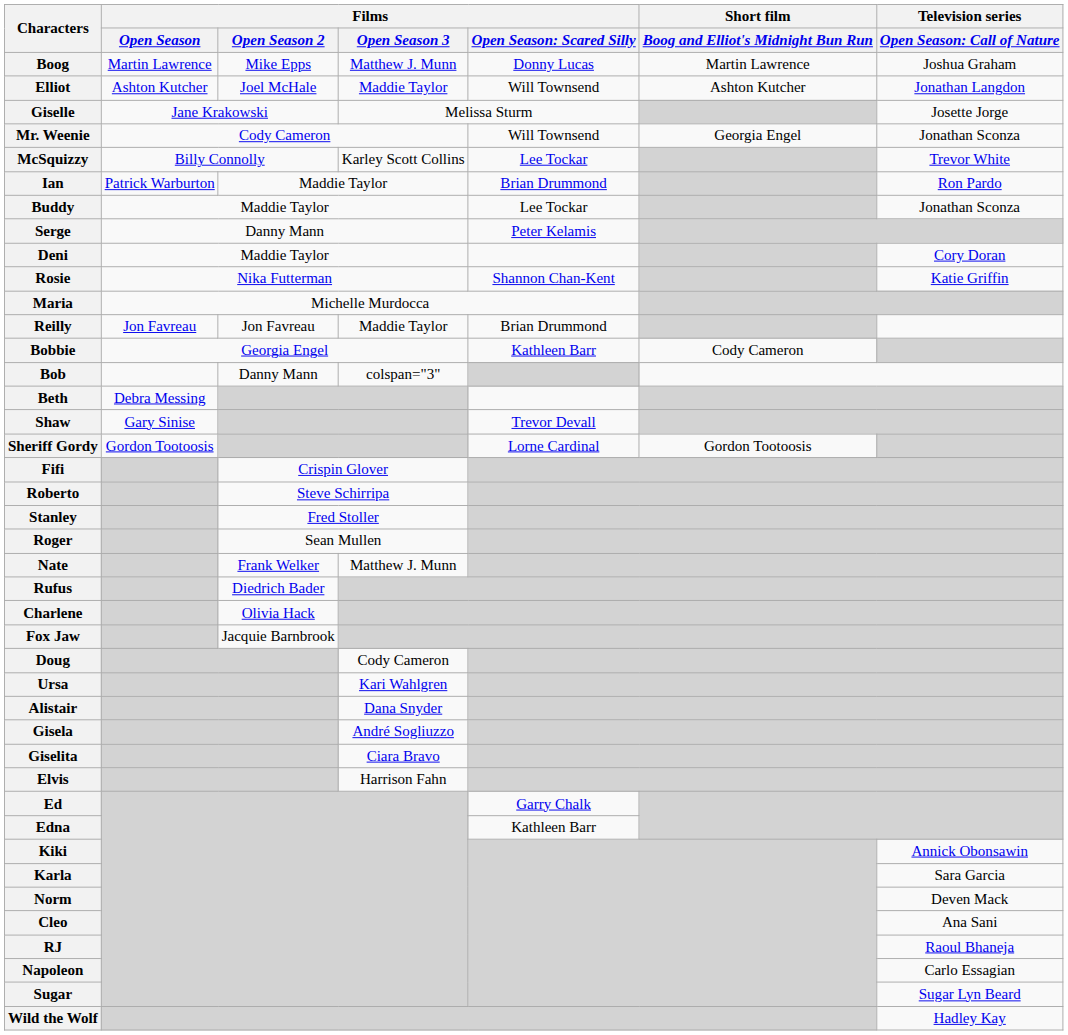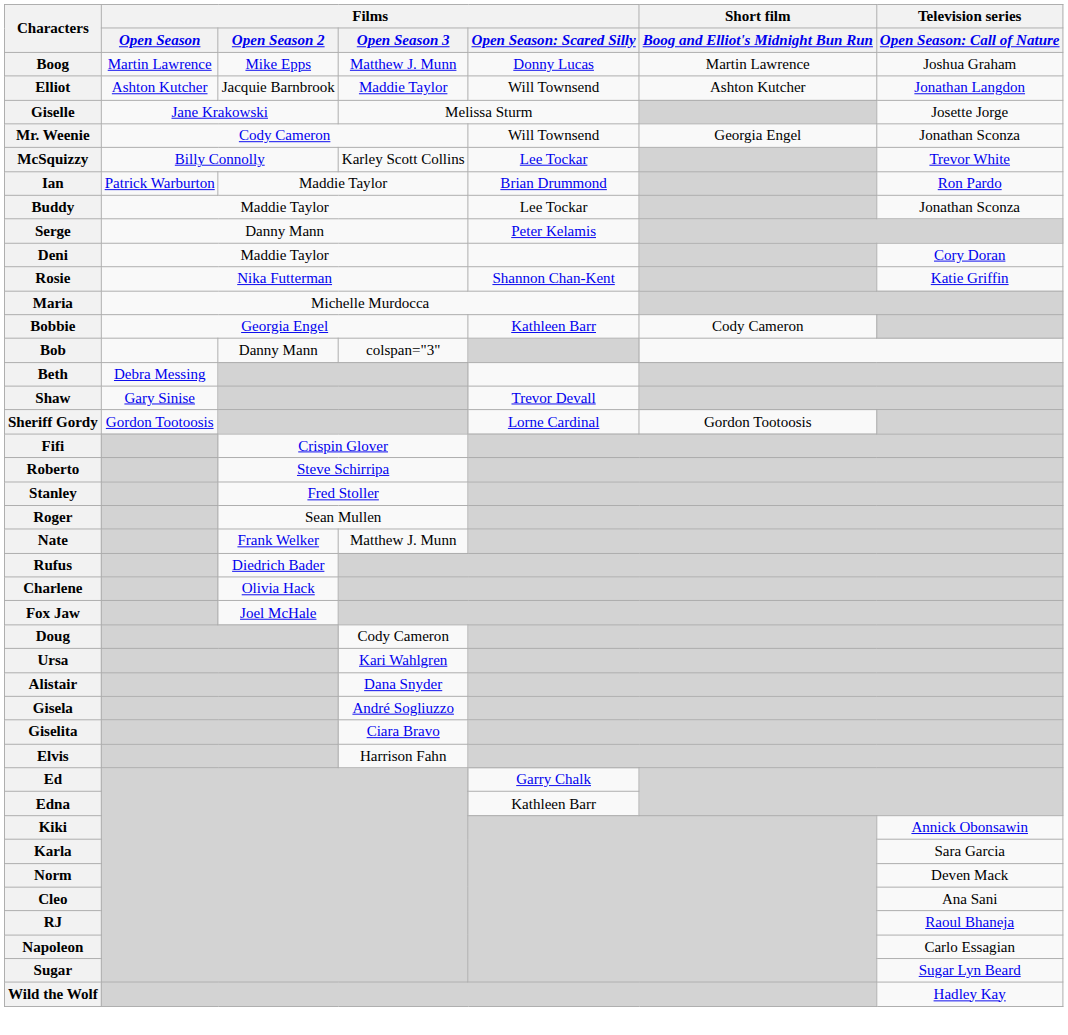(278, 87) Joel McHale -> (278, 87) Jacquie Barnbrook
- row: (53, 326)
(278, 636) Jacquie Barnbrook -> (278, 612) Joel McHale
